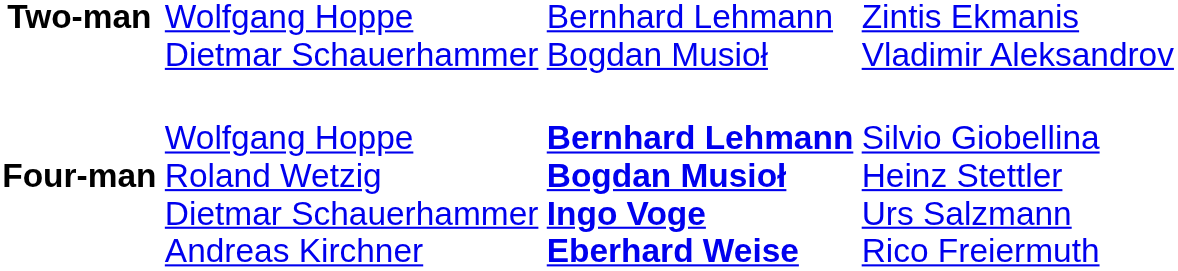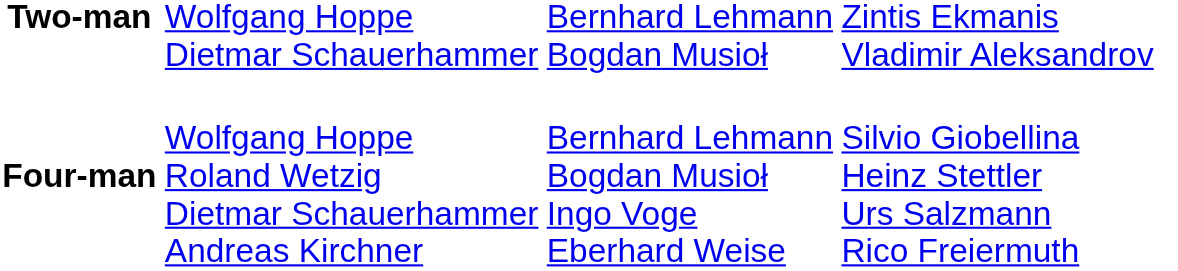(700, 194) bold -> (690, 194) normal
